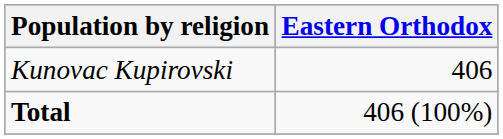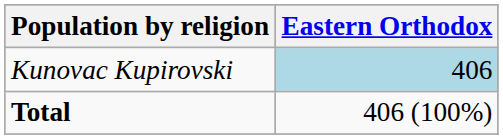(472, 69) no background -> (472, 69) lightblue background
